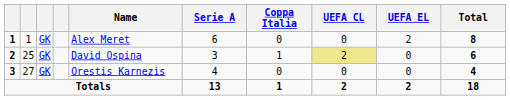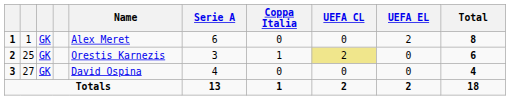(106, 55) David Ospina -> (118, 55) Orestis Karnezis
(118, 71) Orestis Karnezis -> (106, 71) David Ospina
